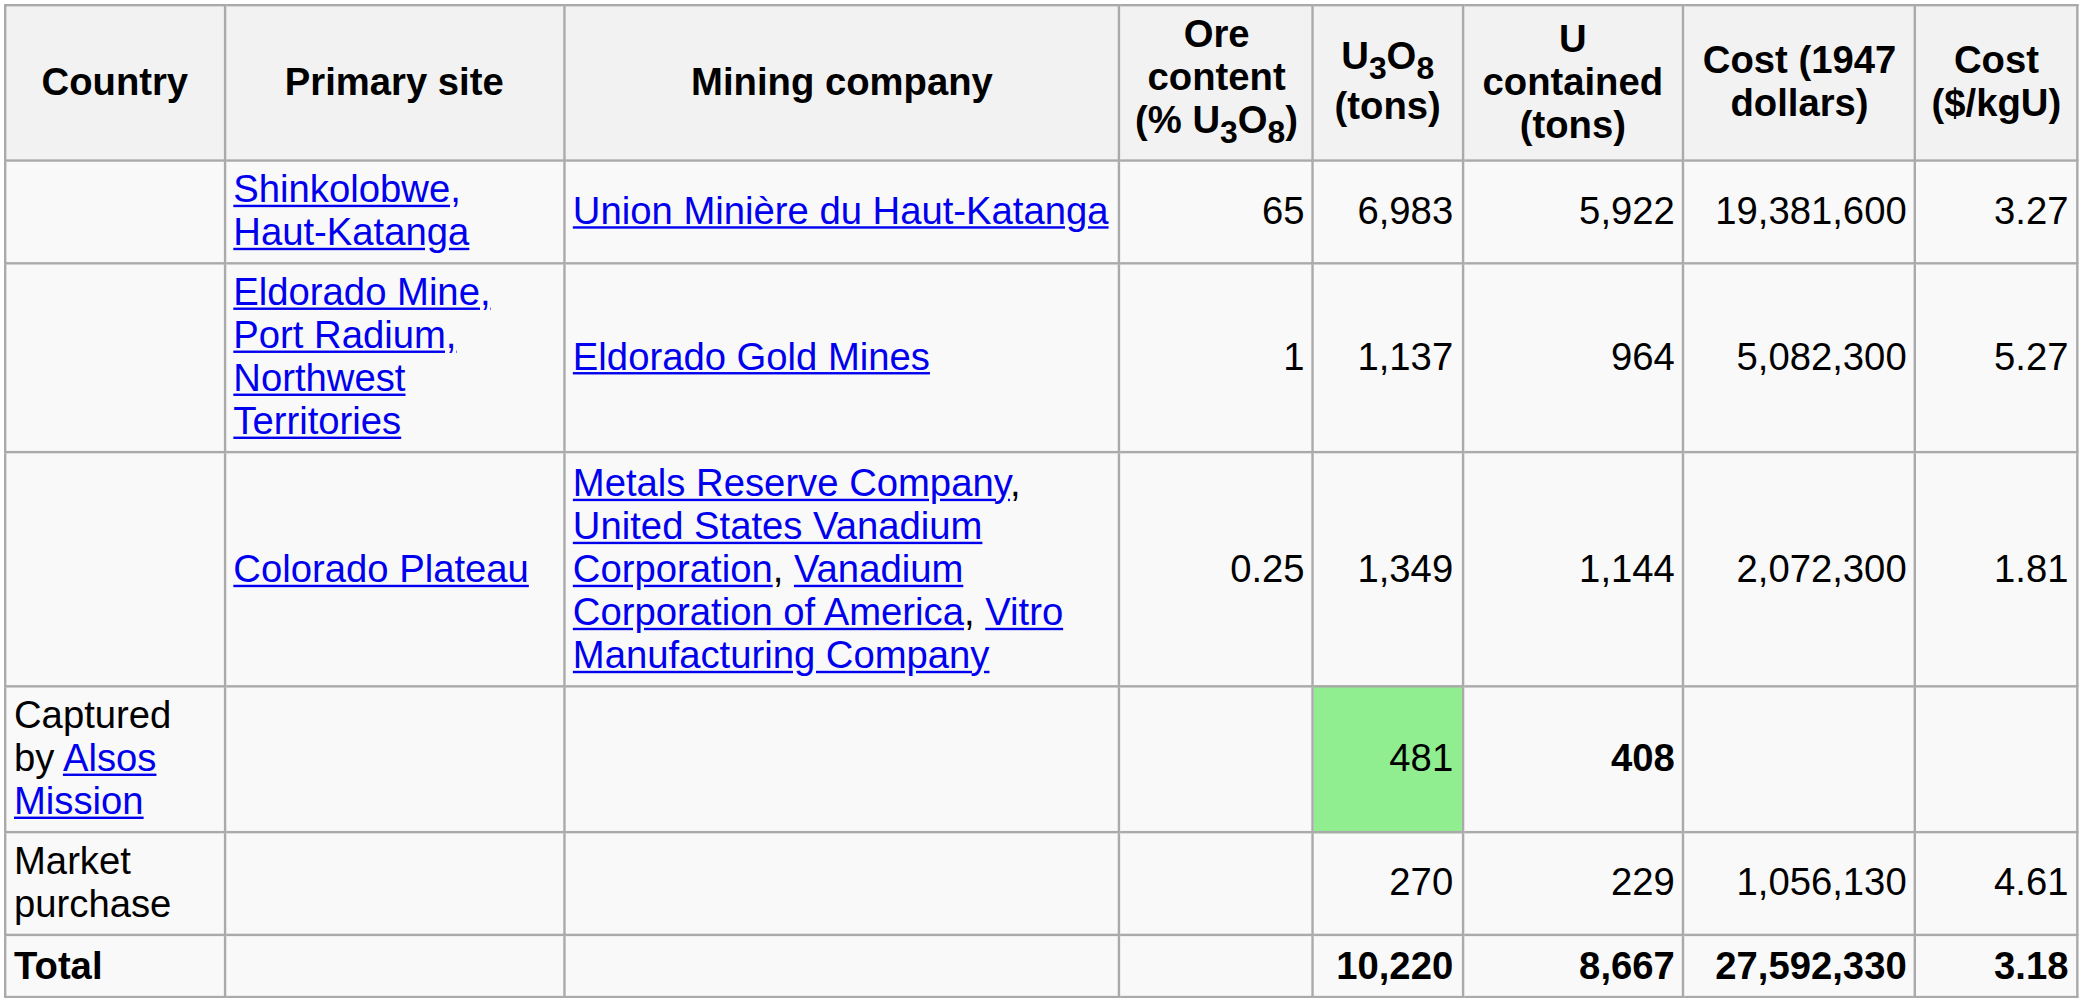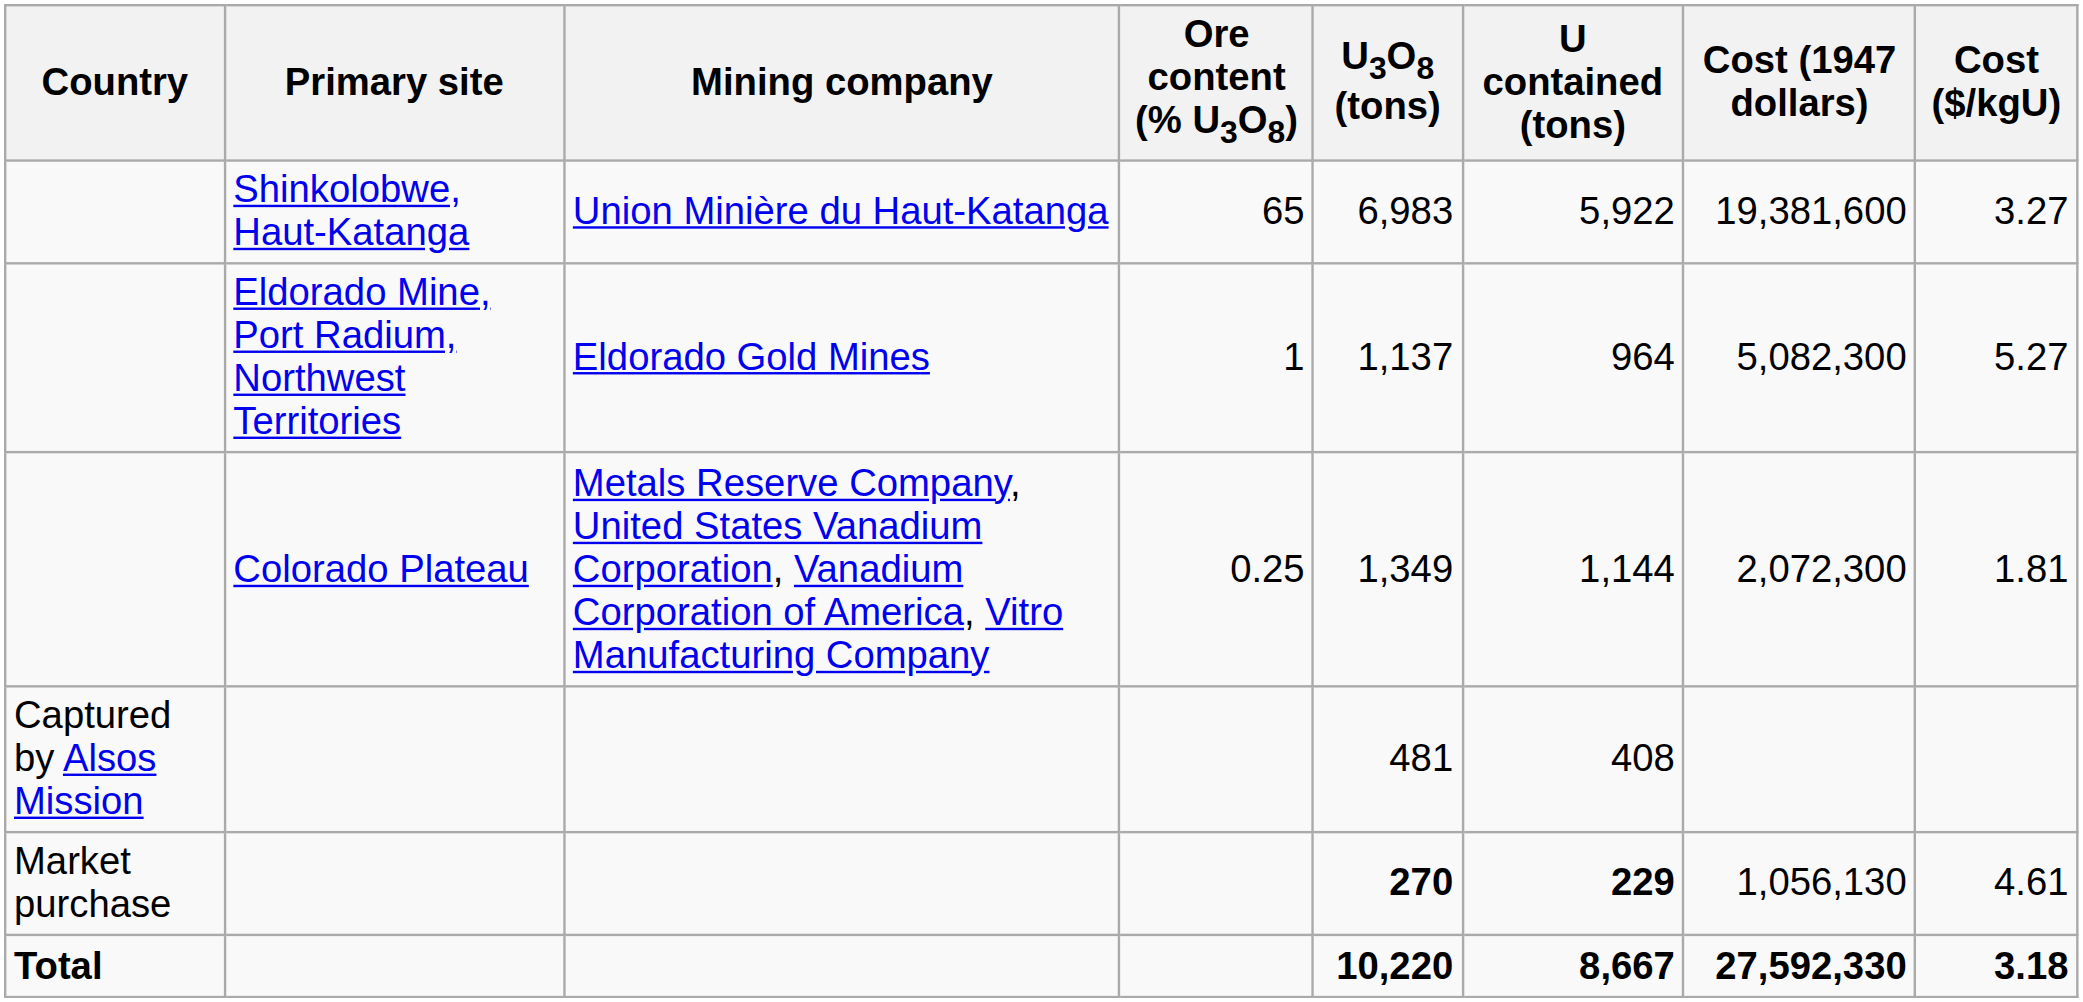(1421, 758) lightgreen background -> (1421, 758) no background
(1643, 758) bold -> (1643, 758) normal
(1421, 883) normal -> (1421, 883) bold
(1643, 883) normal -> (1643, 883) bold
